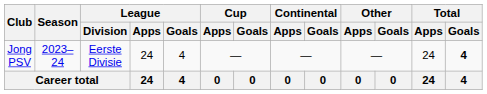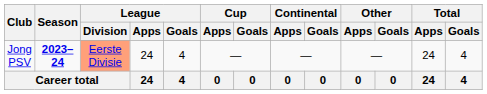(58, 55) normal -> (58, 55) bold
(105, 55) no background -> (105, 55) lightsalmon background
(464, 55) bold -> (464, 55) normal
